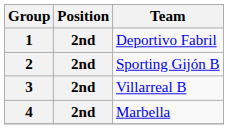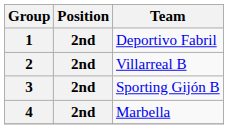(168, 64) Sporting Gijón B -> (151, 64) Villarreal B
(151, 87) Villarreal B -> (168, 87) Sporting Gijón B
